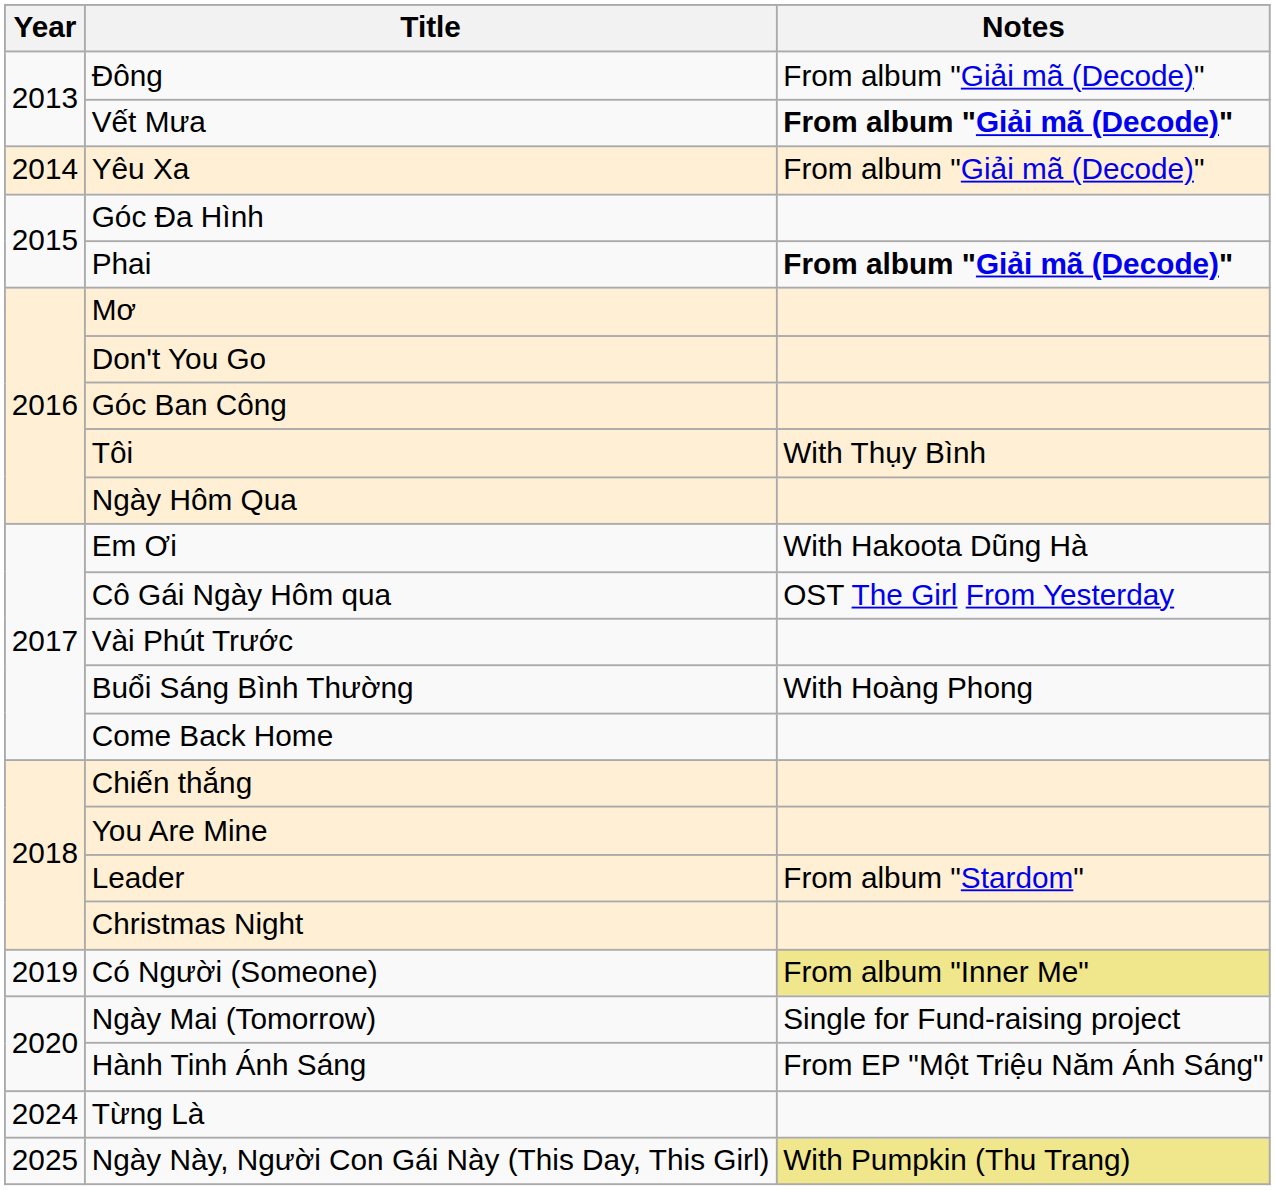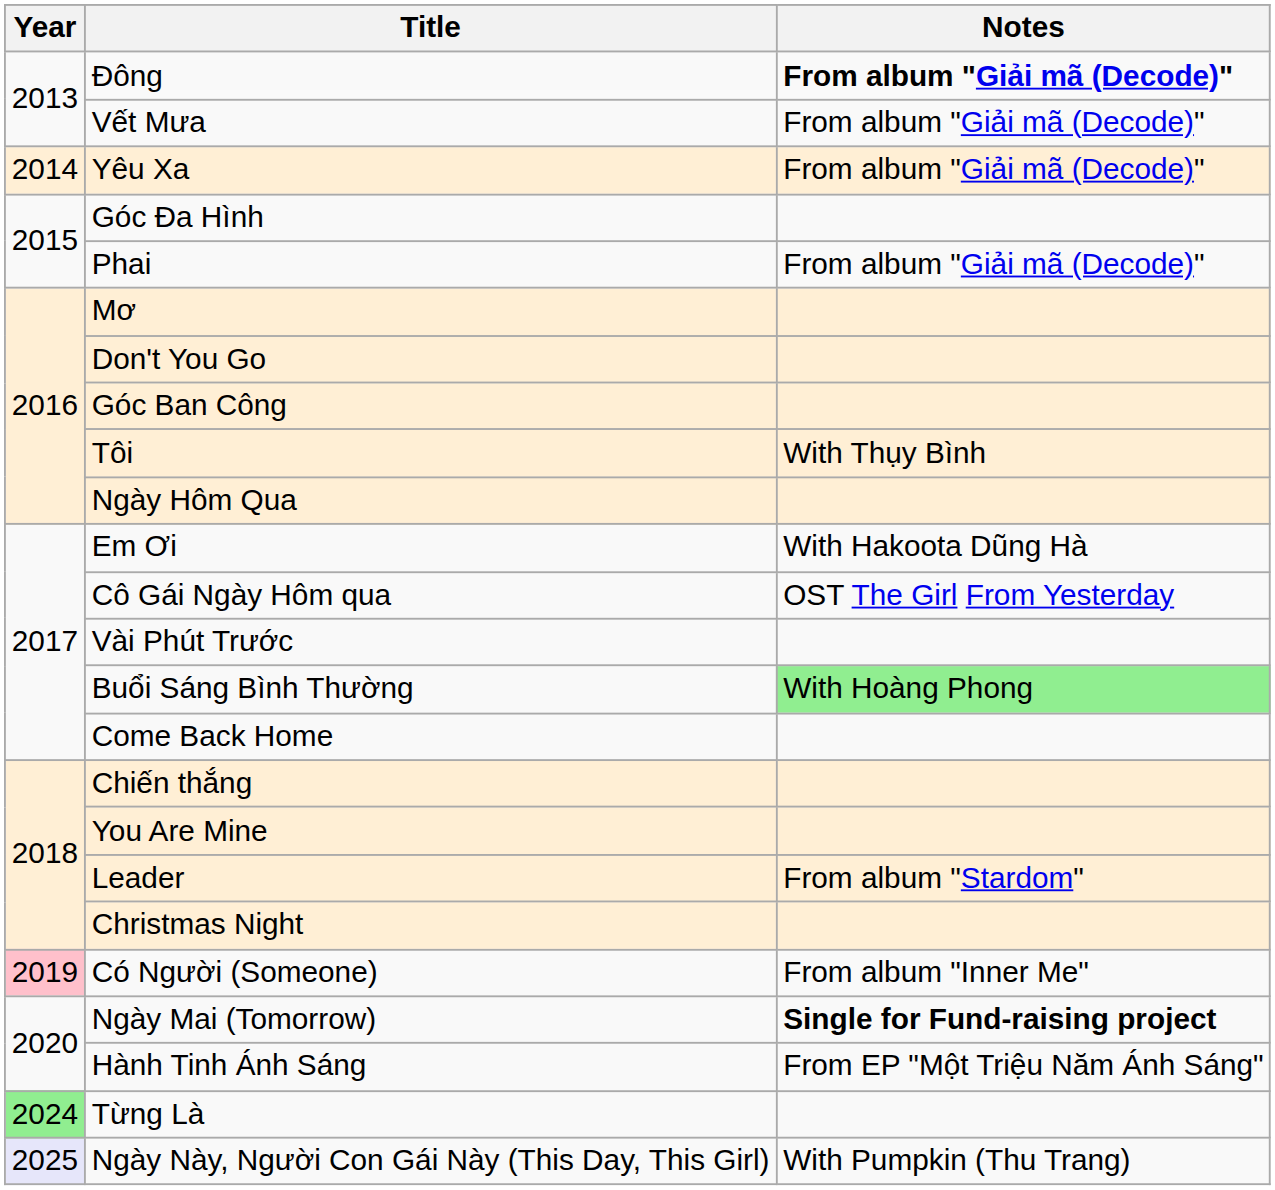(994, 75) normal -> (1008, 75) bold
(1008, 122) bold -> (994, 122) normal
(1008, 264) bold -> (994, 264) normal
(908, 688) no background -> (908, 688) lightgreen background
(45, 972) no background -> (45, 972) pink background
(936, 972) khaki background -> (936, 972) no background
(982, 1019) normal -> (1000, 1019) bold
(45, 1113) no background -> (45, 1113) lightgreen background
(45, 1160) no background -> (45, 1160) lavender background
(957, 1160) khaki background -> (957, 1160) no background
